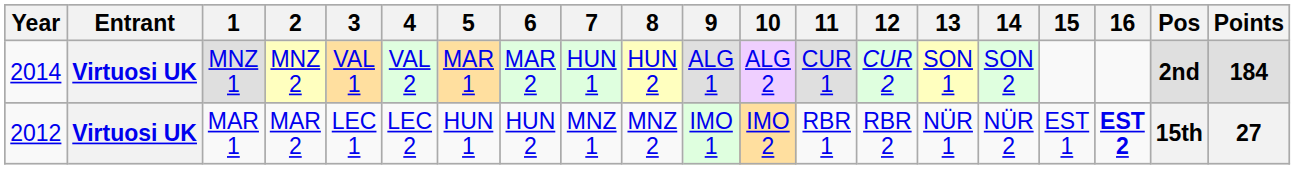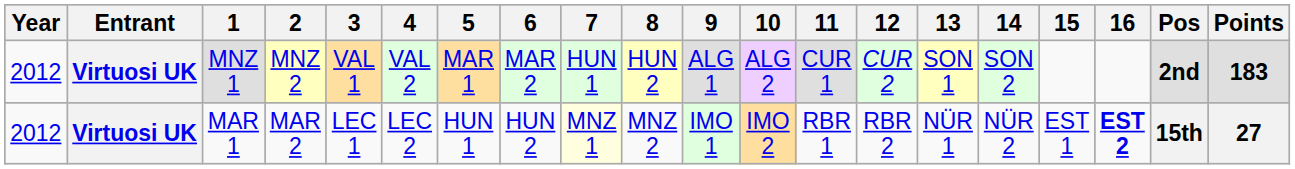(36, 71) 2014 -> (36, 71) 2012
(1249, 71) 184 -> (1249, 71) 183
(592, 133) no background -> (592, 133) lightyellow background
